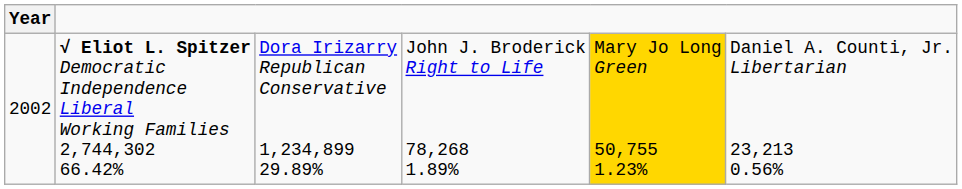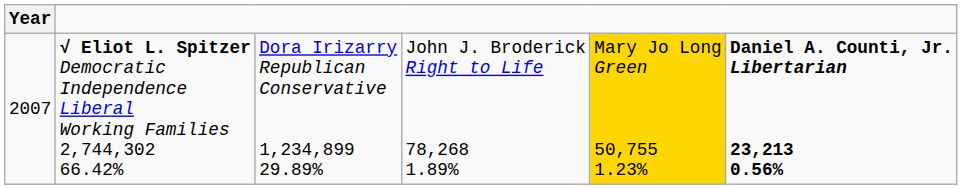(30, 109) 2002 -> (30, 109) 2007
(841, 109) normal -> (841, 109) bold
